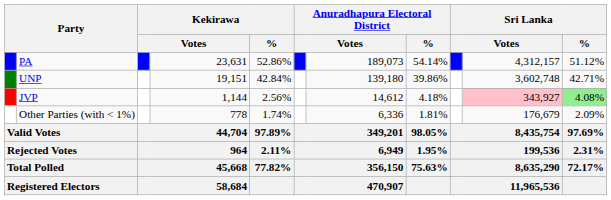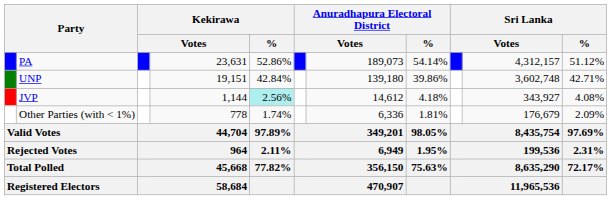(277, 97) no background -> (277, 97) paleturquoise background
(542, 97) pink background -> (542, 97) no background
(590, 97) lightgreen background -> (590, 97) no background
